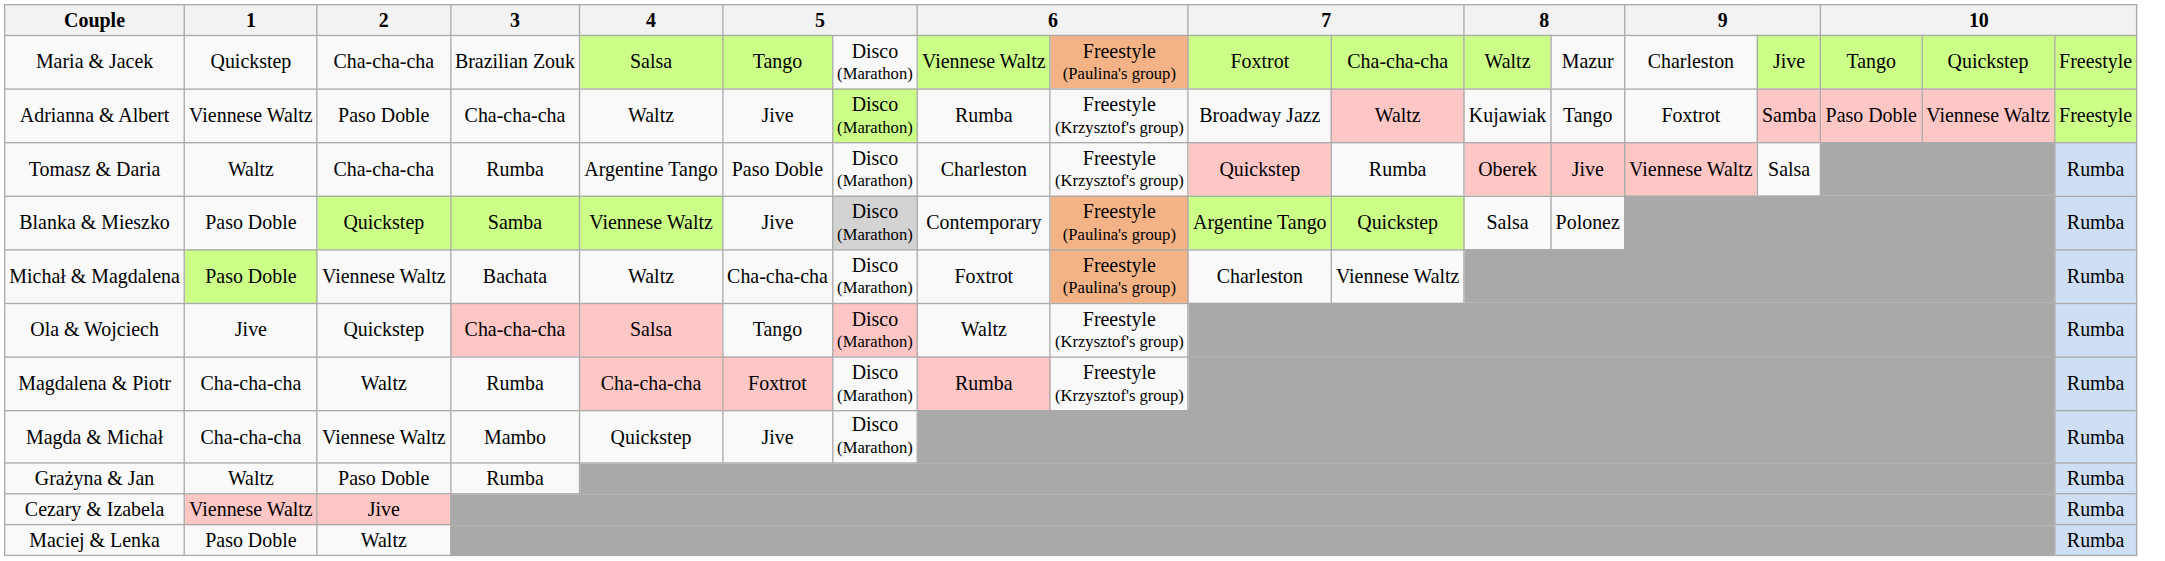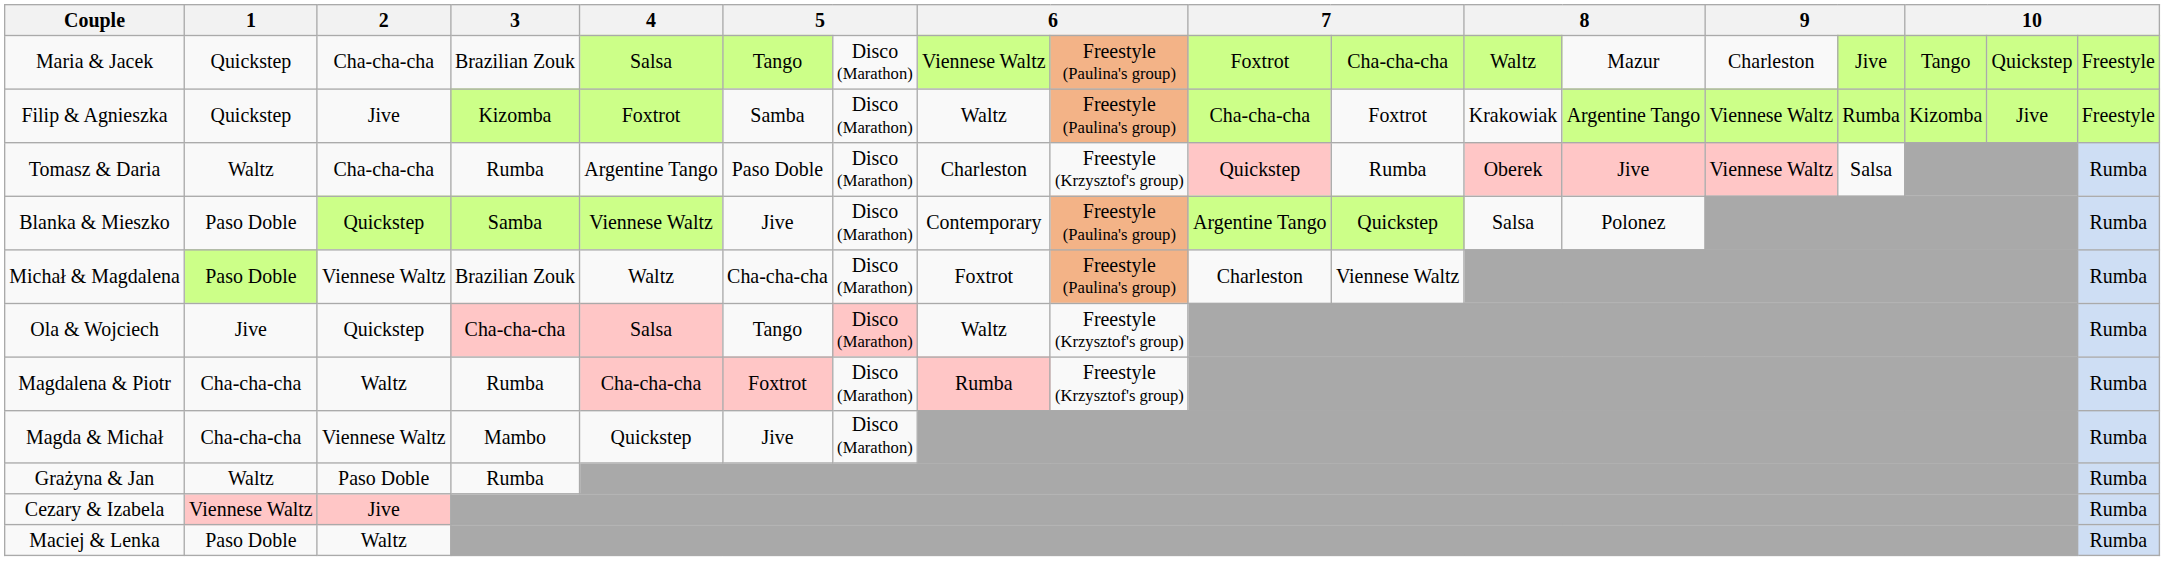+ row: (95, 116)
- row: (95, 116)
(875, 222) lightgrey background -> (875, 222) no background
(515, 276) Bachata -> (515, 276) Brazilian Zouk
